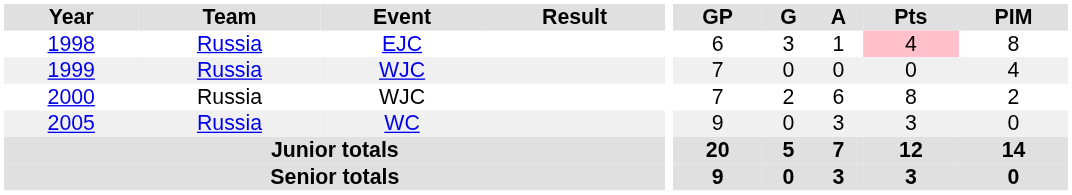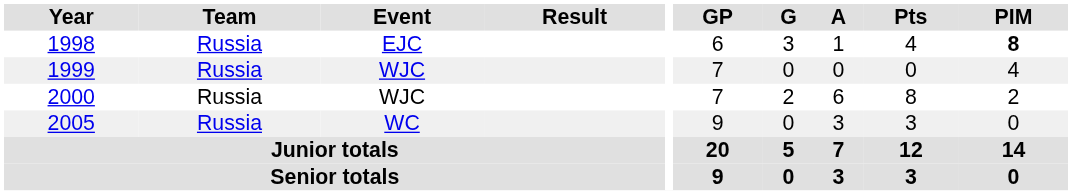(911, 43) pink background -> (911, 43) no background
(1013, 43) normal -> (1013, 43) bold
